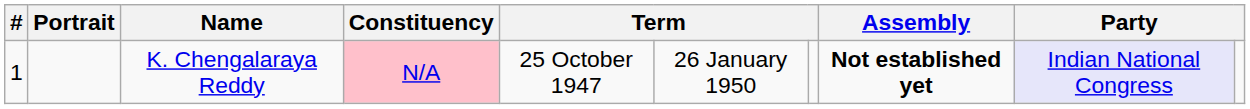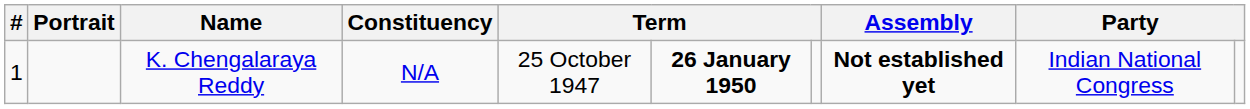(421, 71) pink background -> (420, 71) no background
(731, 71) normal -> (731, 71) bold
(1124, 71) lavender background -> (1125, 71) no background
